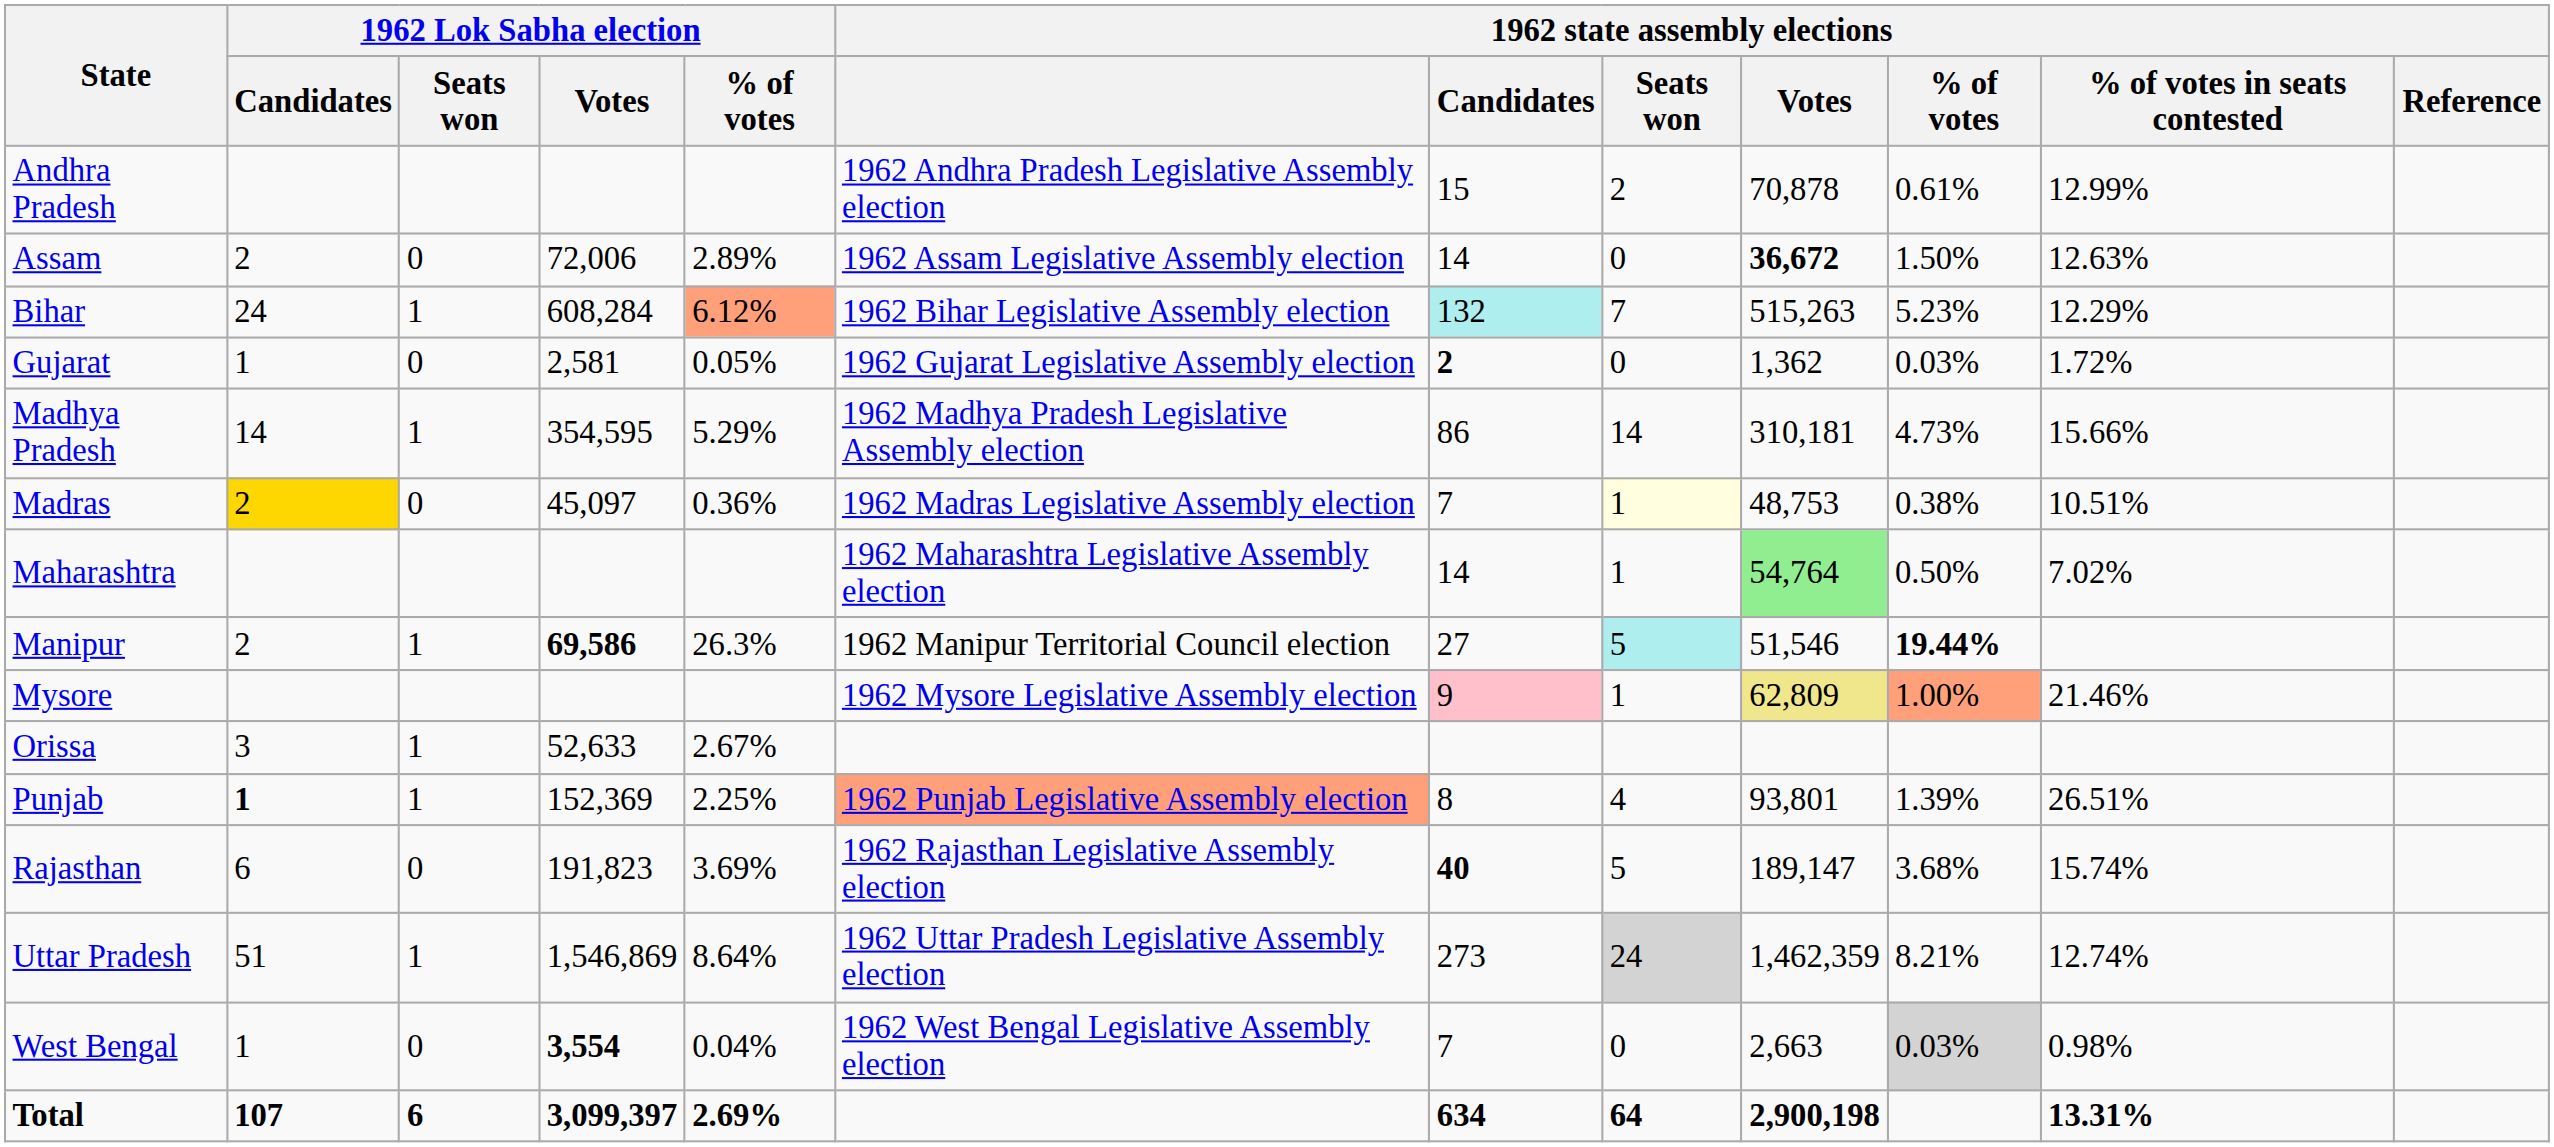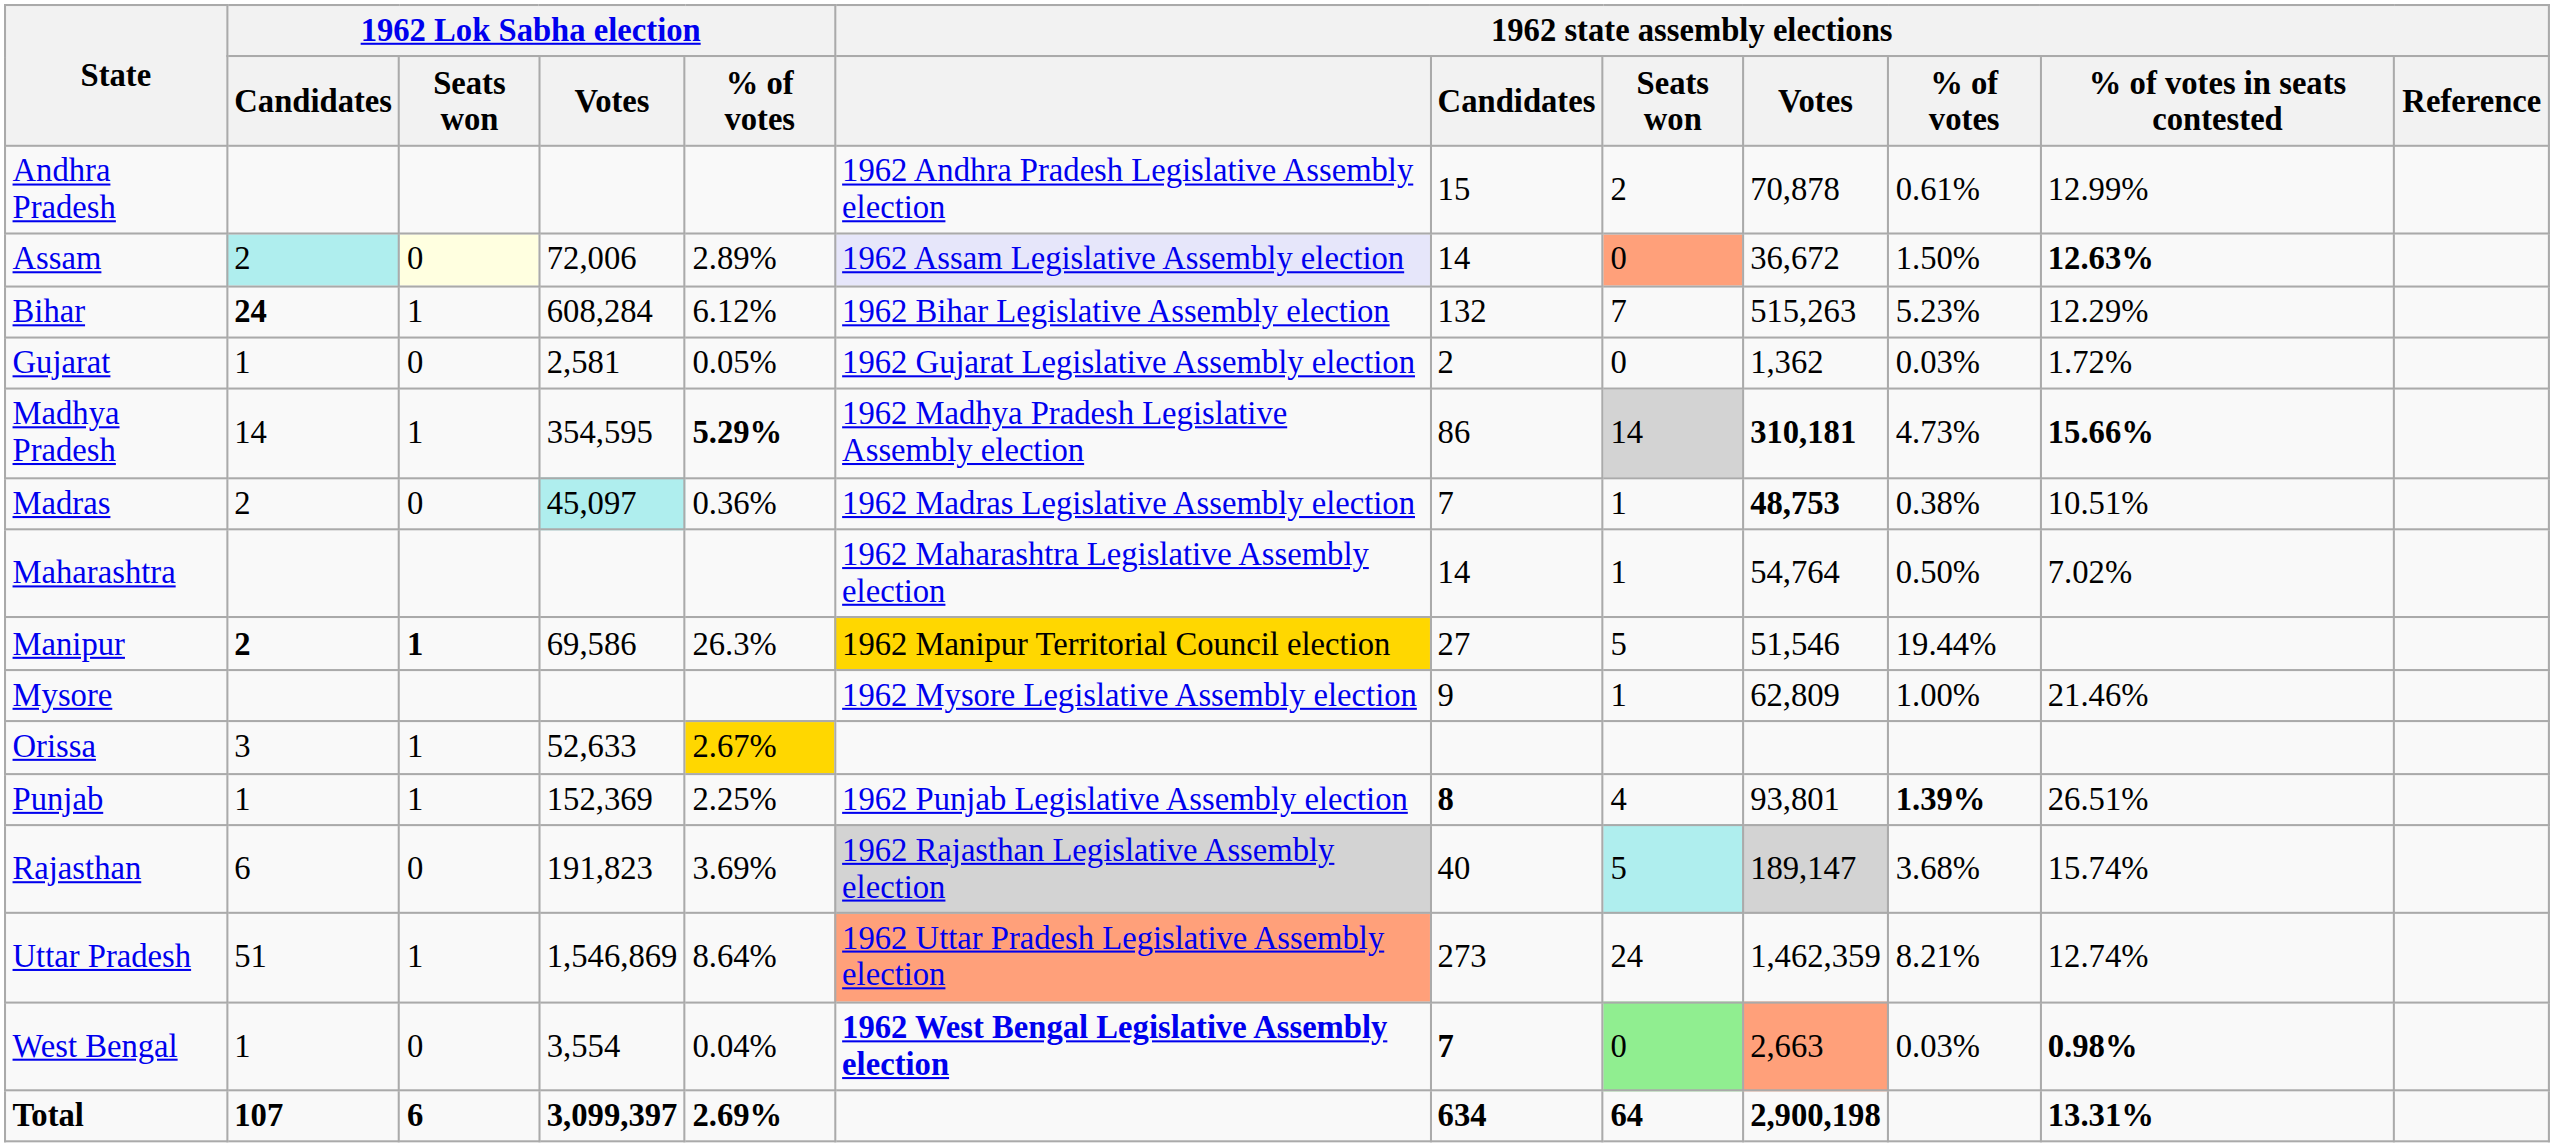(242, 259) no background -> (242, 259) paleturquoise background
(415, 259) no background -> (415, 259) lightyellow background
(1123, 259) no background -> (1123, 259) lavender background
(1618, 259) no background -> (1619, 259) lightsalmon background
(1794, 259) bold -> (1795, 259) normal
(2098, 259) normal -> (2101, 259) bold
(251, 310) normal -> (251, 310) bold
(734, 310) lightsalmon background -> (735, 310) no background
(1461, 310) paleturquoise background -> (1462, 310) no background
(1445, 362) bold -> (1446, 362) normal
(734, 432) normal -> (737, 432) bold
(1626, 432) no background -> (1627, 432) lightgrey background
(1802, 432) normal -> (1803, 432) bold
(2098, 432) normal -> (2101, 432) bold
(242, 502) gold background -> (242, 502) no background
(592, 502) no background -> (592, 502) paleturquoise background
(1618, 502) lightyellow background -> (1619, 502) no background
(1794, 502) normal -> (1795, 502) bold
(1794, 573) lightgreen background -> (1795, 573) no background
(242, 643) normal -> (242, 643) bold
(415, 643) normal -> (415, 643) bold
(592, 643) bold -> (592, 643) normal
(1116, 643) no background -> (1116, 643) gold background
(1618, 643) paleturquoise background -> (1619, 643) no background
(1948, 643) bold -> (1946, 643) normal
(1445, 694) pink background -> (1446, 694) no background
(1794, 694) khaki background -> (1795, 694) no background
(1937, 694) lightsalmon background -> (1938, 694) no background
(734, 746) no background -> (735, 746) gold background
(242, 798) bold -> (242, 798) normal
(1125, 798) lightsalmon background -> (1125, 798) no background
(1445, 798) normal -> (1446, 798) bold
(1937, 798) normal -> (1941, 798) bold
(1088, 868) no background -> (1088, 868) lightgrey background
(1453, 868) bold -> (1454, 868) normal
(1618, 868) no background -> (1619, 868) paleturquoise background
(1802, 868) no background -> (1803, 868) lightgrey background
(1113, 957) no background -> (1113, 957) lightsalmon background
(1626, 957) lightgrey background -> (1627, 957) no background
(583, 1045) bold -> (584, 1045) normal
(1106, 1045) normal -> (1115, 1045) bold
(1445, 1045) normal -> (1446, 1045) bold
(1618, 1045) no background -> (1619, 1045) lightgreen background
(1786, 1045) no background -> (1787, 1045) lightsalmon background
(1937, 1045) lightgrey background -> (1938, 1045) no background
(2090, 1045) normal -> (2093, 1045) bold
